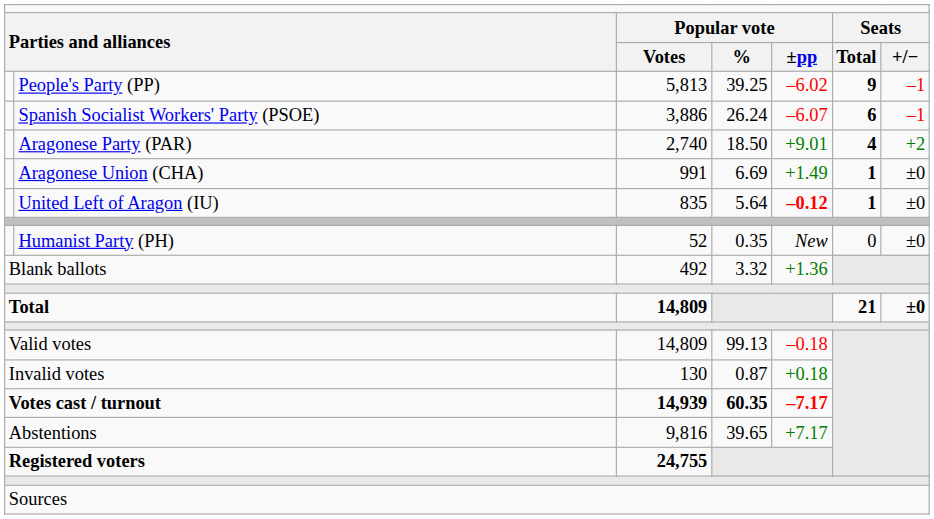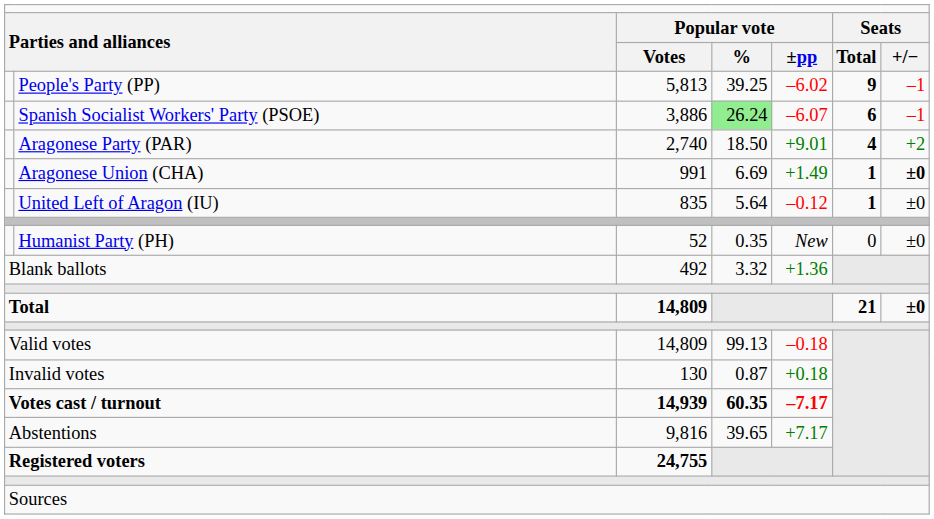(747, 115) no background -> (747, 115) lightgreen background
(916, 173) normal -> (916, 173) bold
(807, 202) bold -> (807, 202) normal
